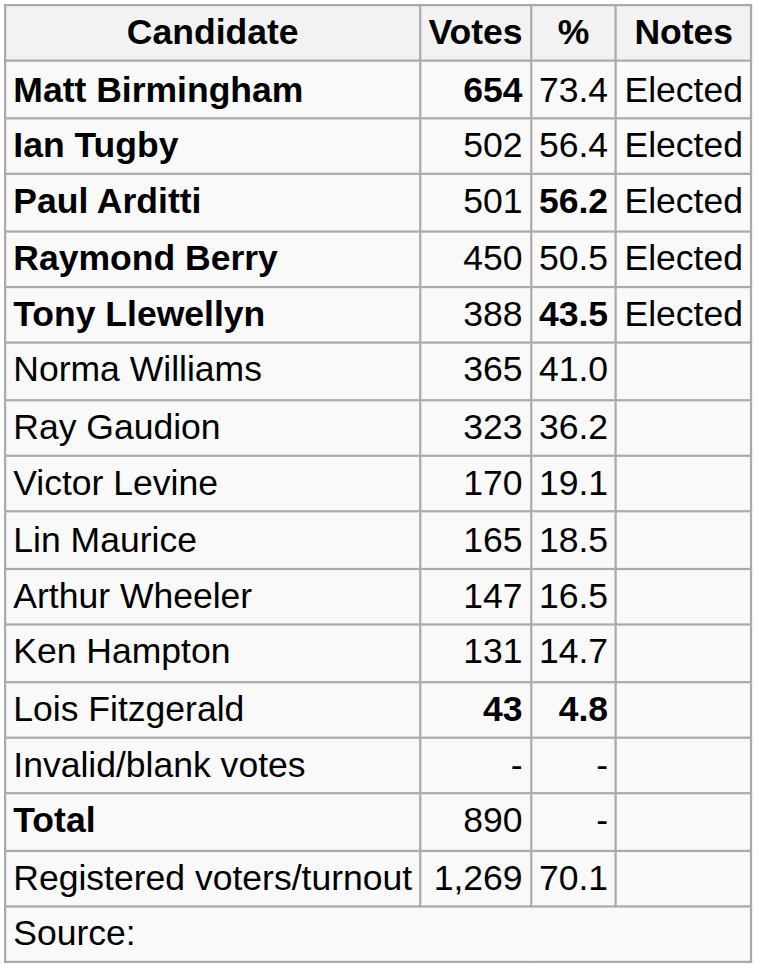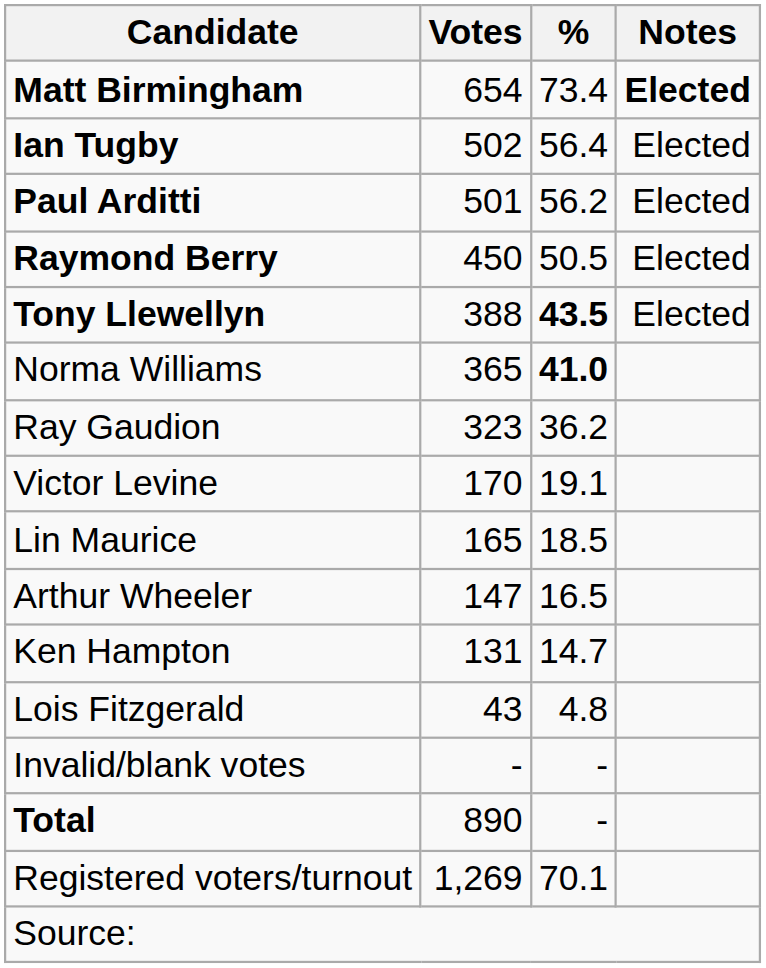(493, 88) bold -> (493, 88) normal
(684, 88) normal -> (688, 88) bold
(574, 201) bold -> (574, 201) normal
(574, 370) normal -> (574, 370) bold
(503, 708) bold -> (503, 708) normal
(583, 708) bold -> (583, 708) normal
